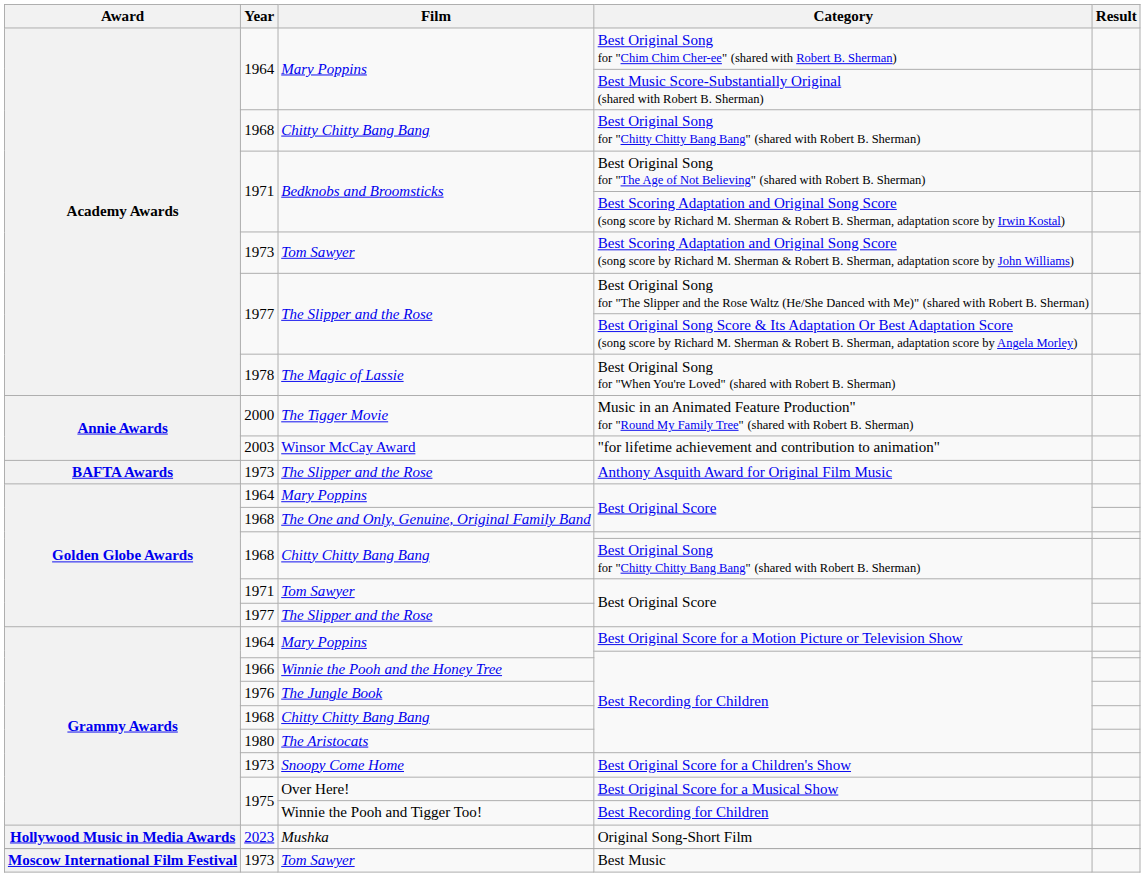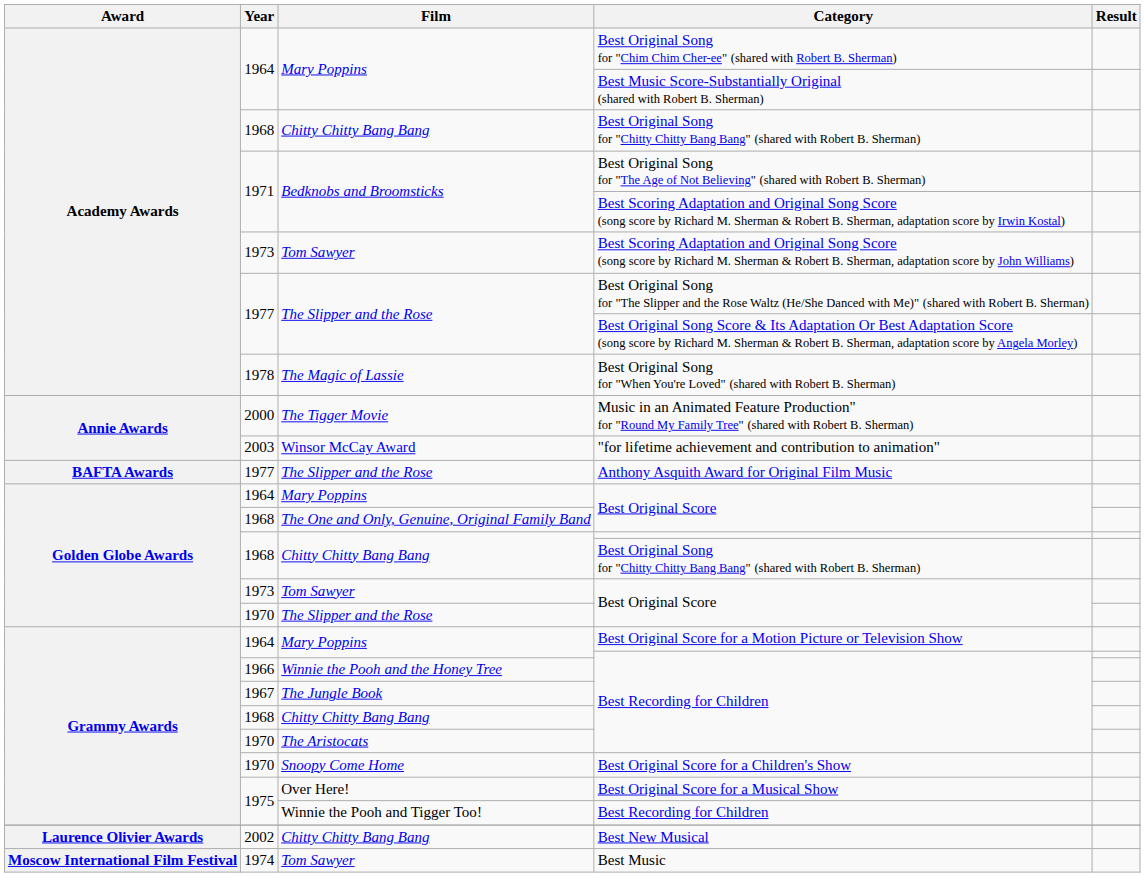(259, 471) 1973 -> (259, 471) 1977
(259, 591) 1971 -> (259, 591) 1973
(259, 614) 1977 -> (259, 614) 1970
(259, 693) 1976 -> (259, 693) 1967
(259, 741) 1980 -> (259, 741) 1970
(259, 765) 1973 -> (259, 765) 1970
- row: (305, 836)
+ row: (355, 836)
(259, 860) 1973 -> (259, 860) 1974
